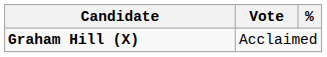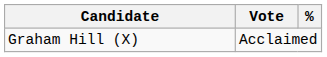(74, 40) bold -> (74, 40) normal
